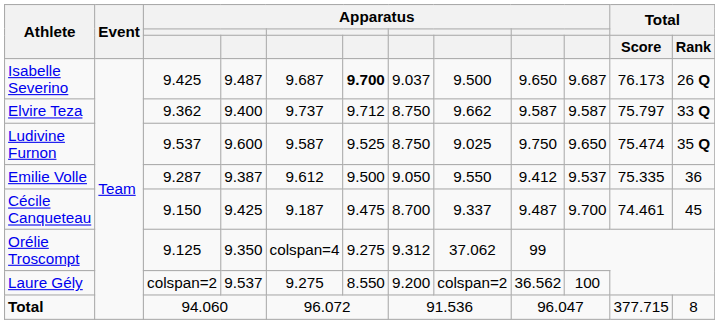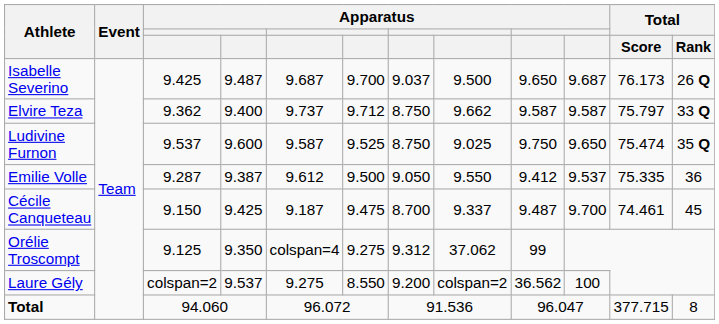(366, 79) bold -> (366, 79) normal
